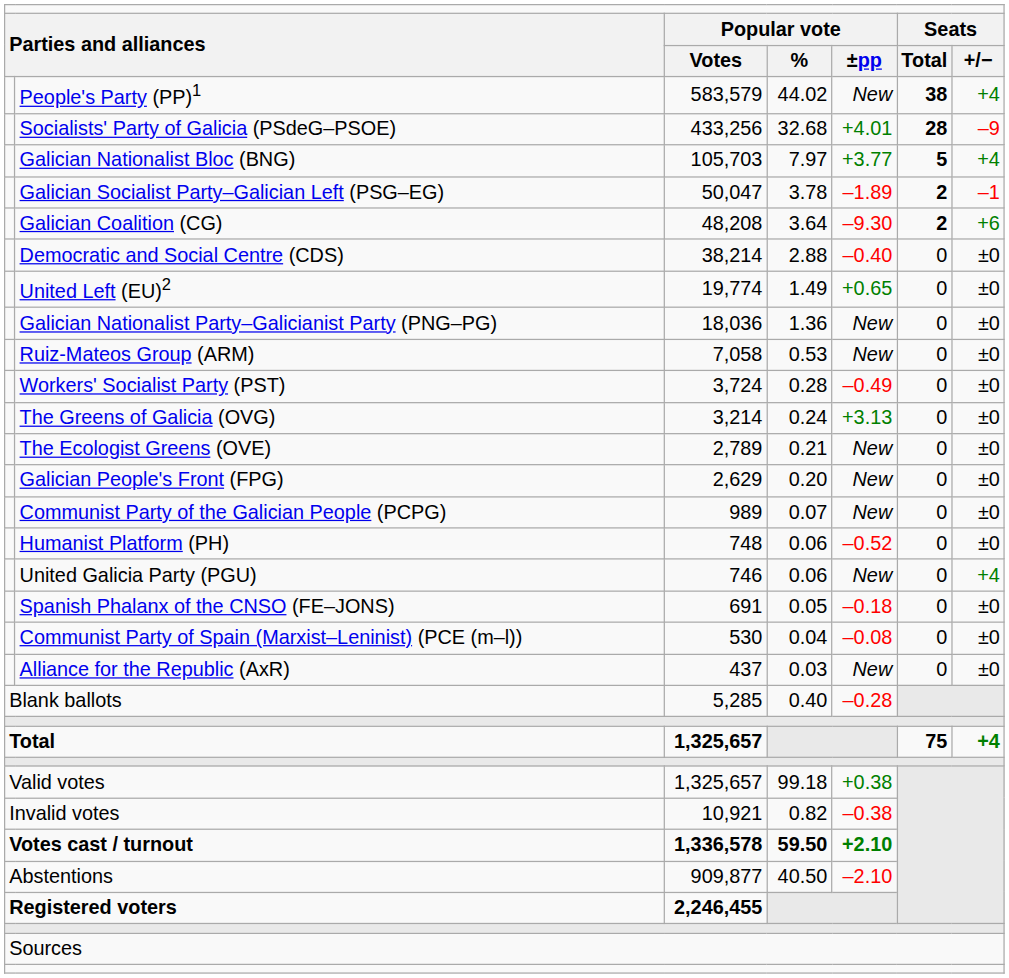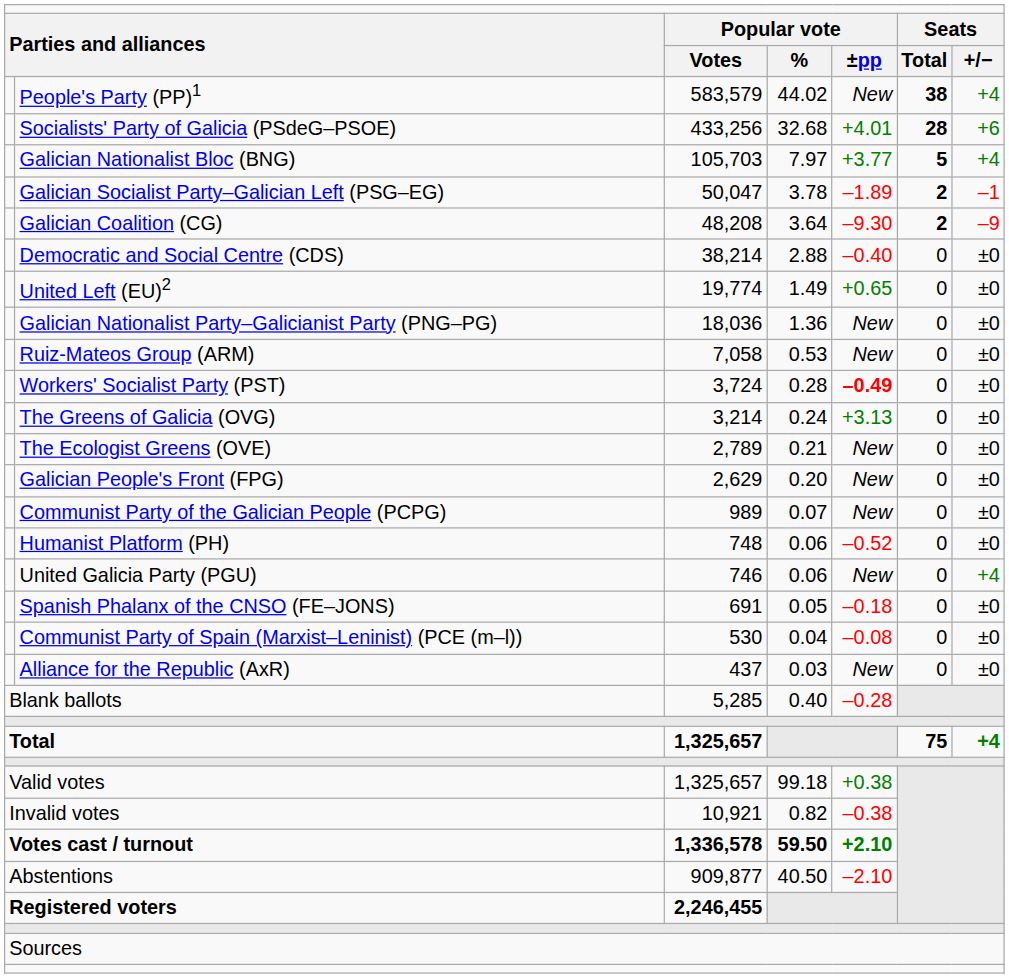(989, 129) –9 -> (989, 129) +6
(989, 223) +6 -> (989, 223) –9
(867, 386) normal -> (867, 386) bold
